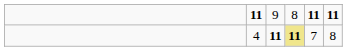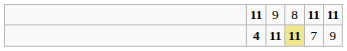(256, 35) normal -> (256, 35) bold
(333, 35) 8 -> (333, 35) 9
